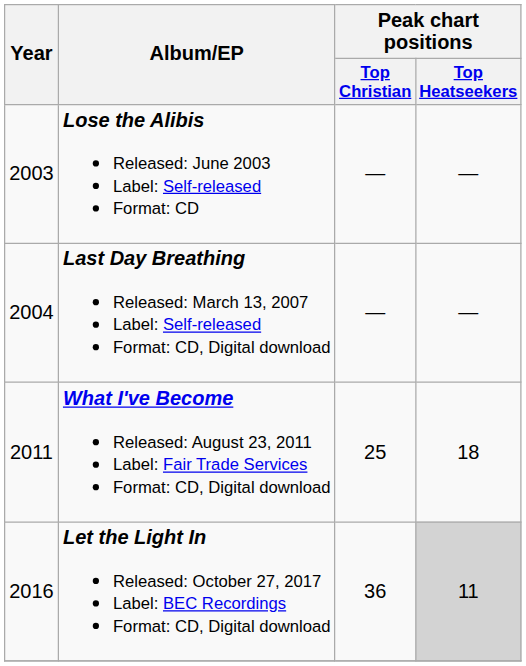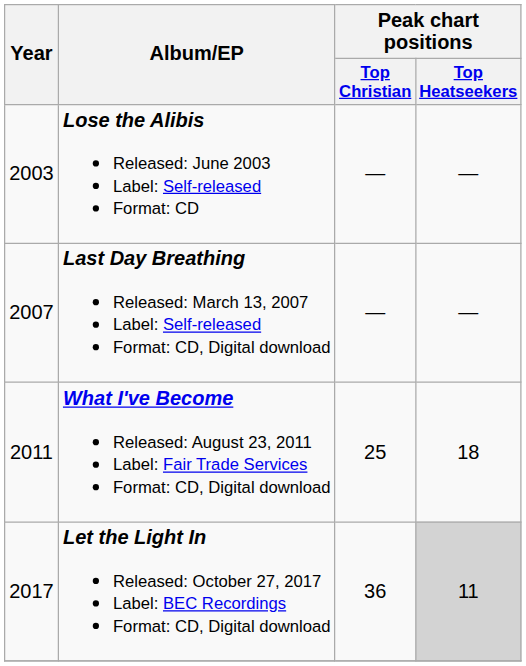(31, 312) 2004 -> (31, 312) 2007
(31, 591) 2016 -> (31, 591) 2017
